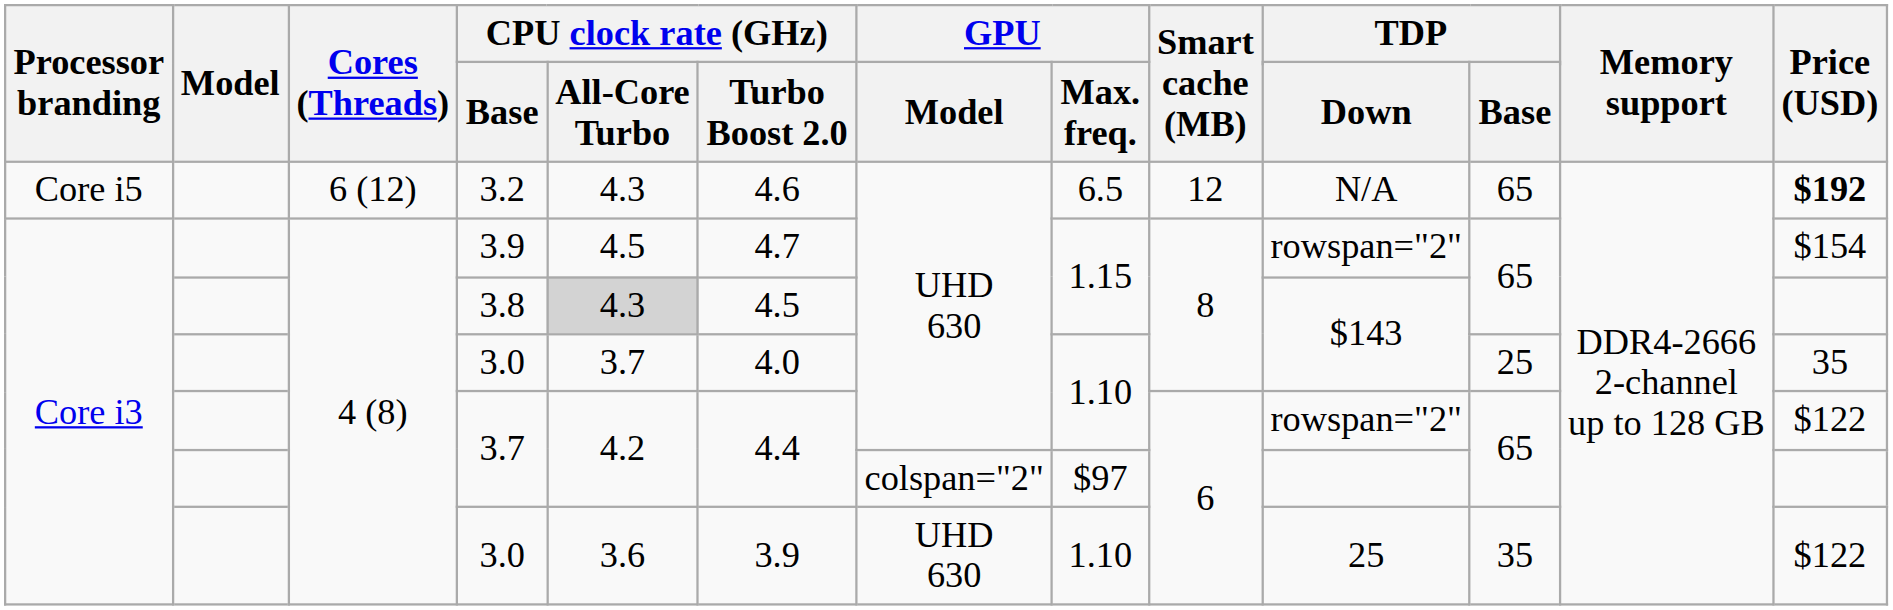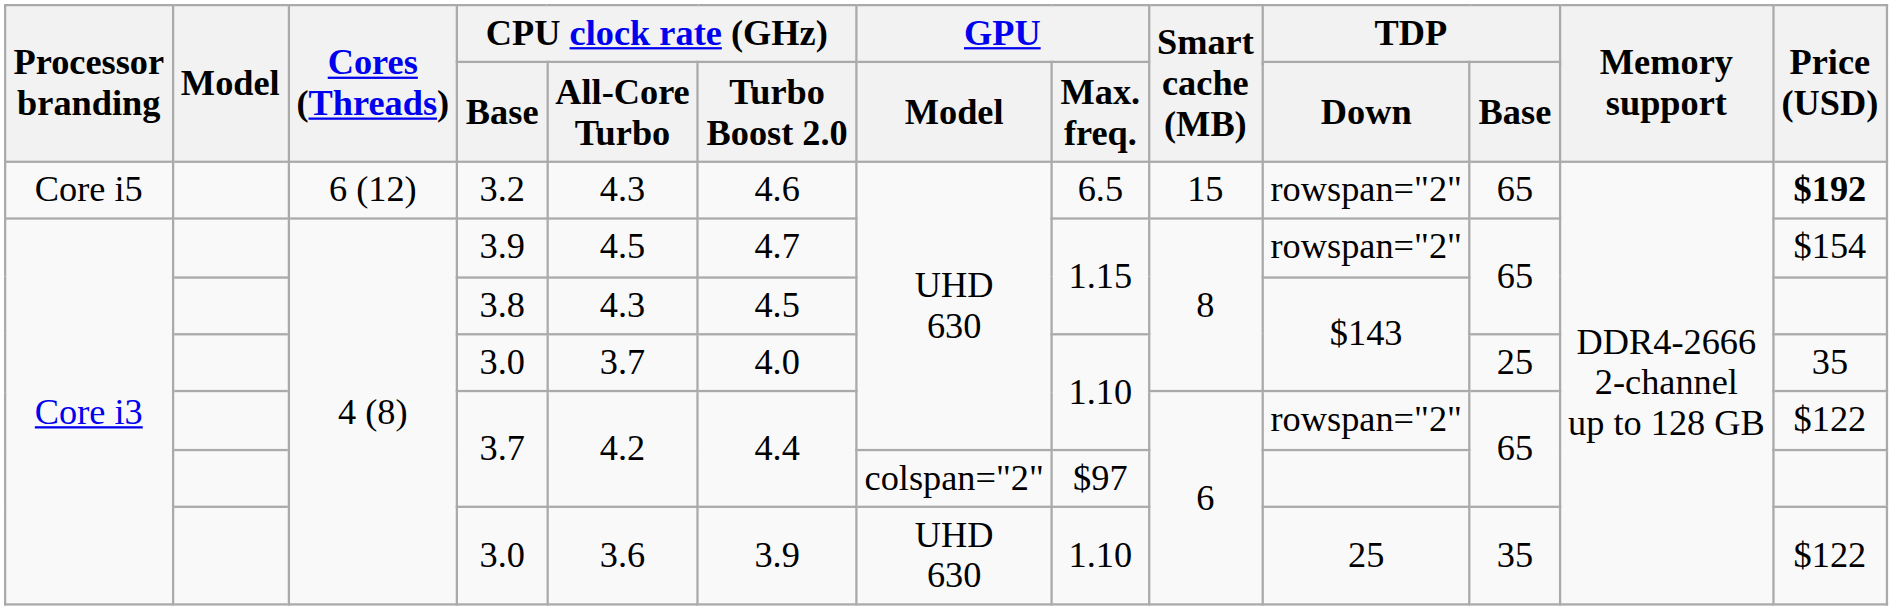(1205, 189) 12 -> (1205, 189) 15
(1366, 189) N/A -> (1366, 189) rowspan="2"
(623, 304) lightgrey background -> (623, 304) no background
